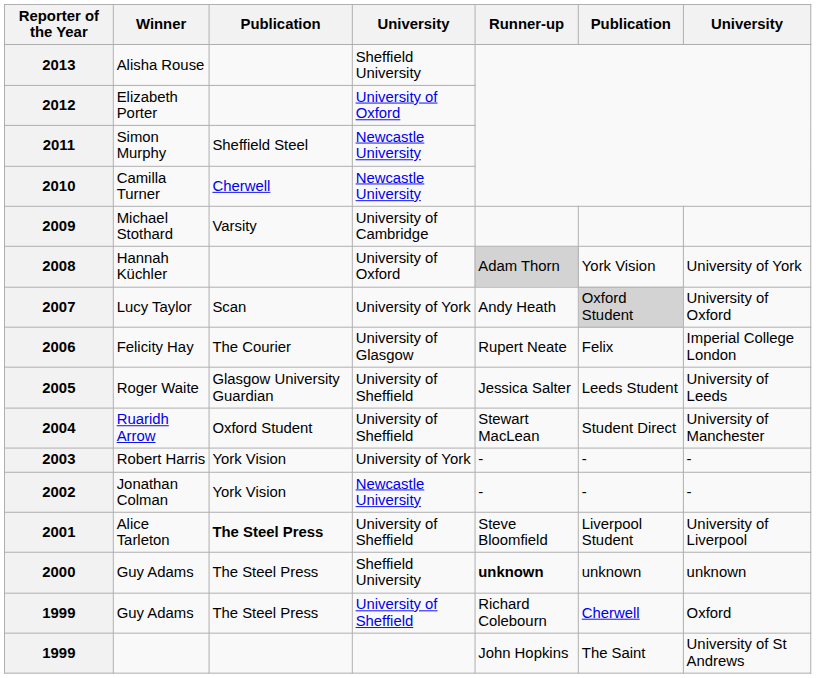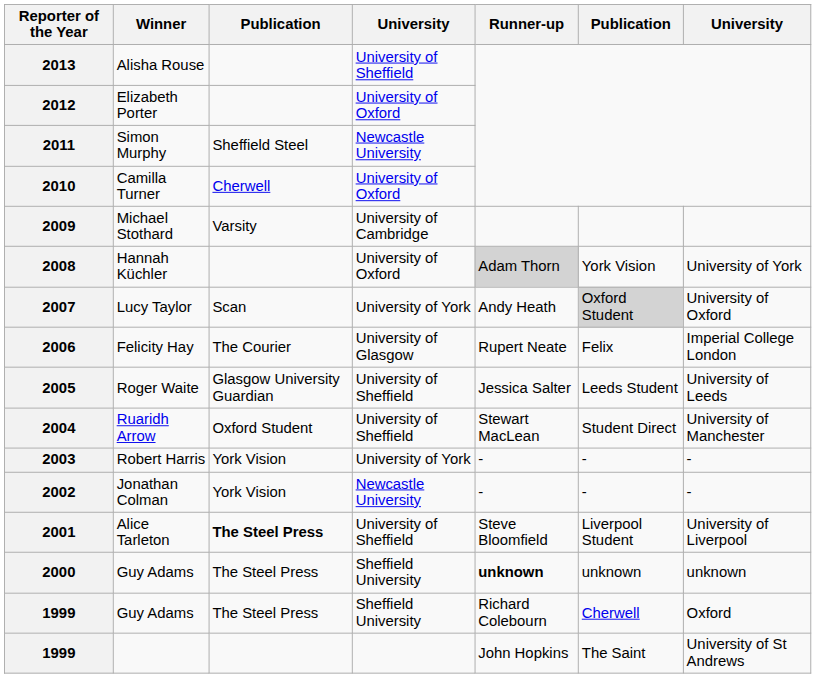(388, 65) Sheffield University -> (397, 65) University of Sheffield
(390, 186) Newcastle University -> (397, 186) University of Oxford
(397, 613) University of Sheffield -> (388, 613) Sheffield University
